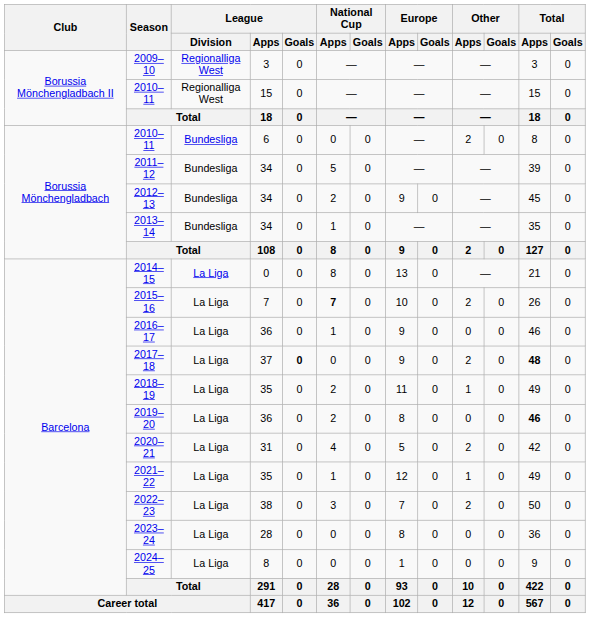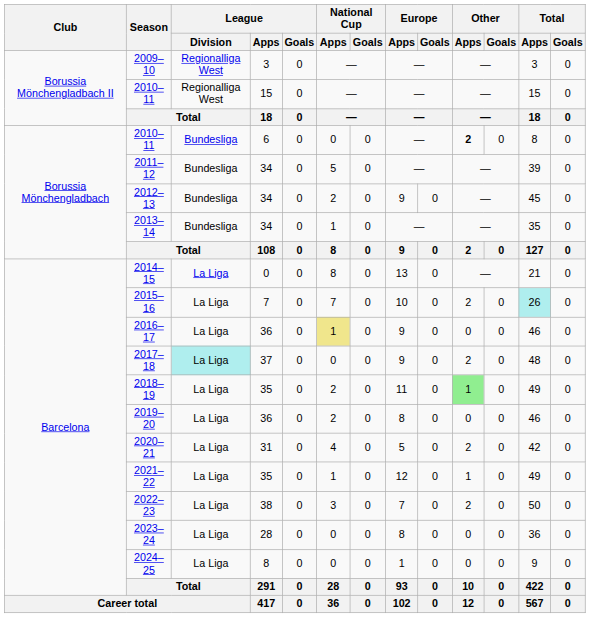(468, 140) normal -> (468, 140) bold
(333, 302) bold -> (333, 302) normal
(535, 302) no background -> (535, 302) paleturquoise background
(333, 331) no background -> (333, 331) khaki background
(211, 360) no background -> (211, 360) paleturquoise background
(299, 360) bold -> (299, 360) normal
(535, 360) bold -> (535, 360) normal
(468, 389) no background -> (468, 389) lightgreen background
(535, 418) bold -> (535, 418) normal
